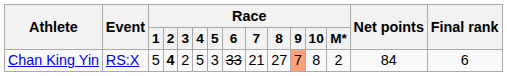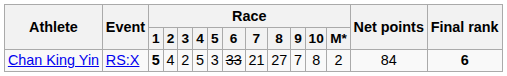(156, 60) normal -> (156, 60) bold
(171, 60) bold -> (171, 60) normal
(298, 60) lightsalmon background -> (298, 60) no background
(465, 60) normal -> (465, 60) bold
